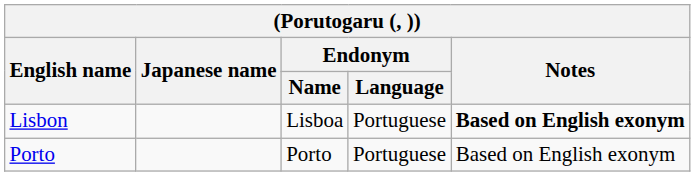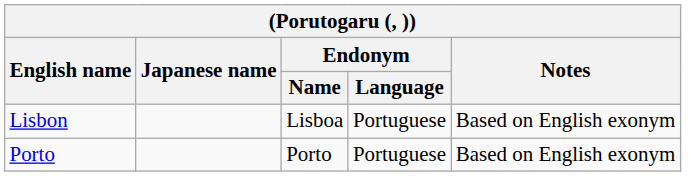(570, 120) bold -> (565, 120) normal
